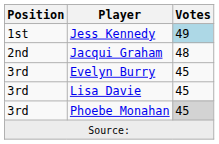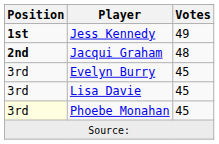(18, 33) normal -> (18, 33) bold
(182, 33) lightblue background -> (182, 33) no background
(18, 53) normal -> (18, 53) bold
(18, 110) no background -> (18, 110) lightyellow background
(182, 110) lightgrey background -> (182, 110) no background
